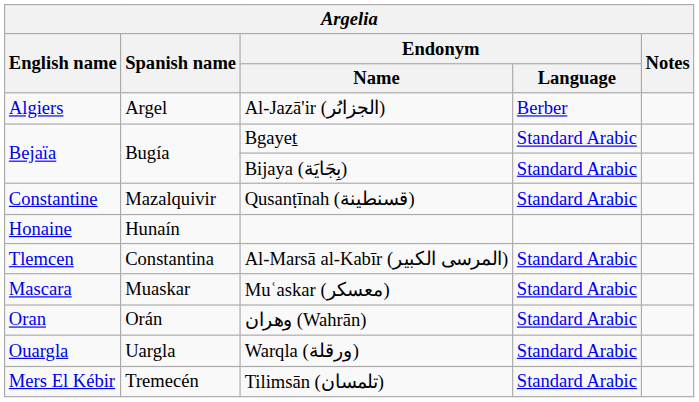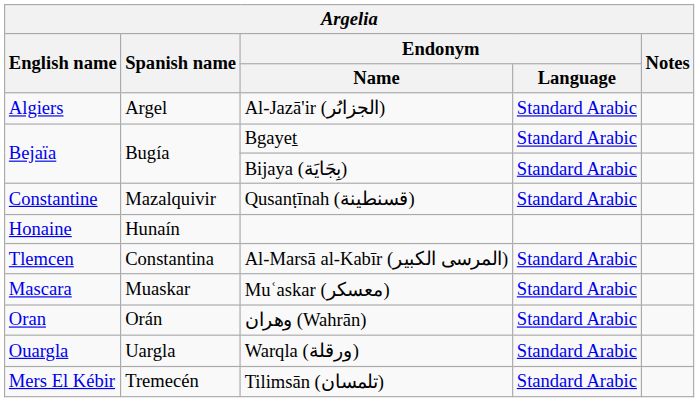(542, 108) Berber -> (577, 108) Standard Arabic
